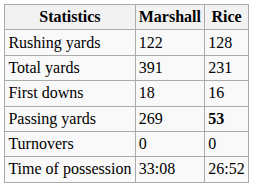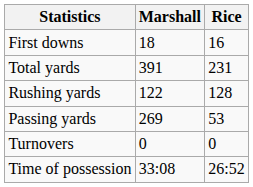rows swapped: (46, 93) <-> (54, 42)
(216, 118) bold -> (216, 118) normal
